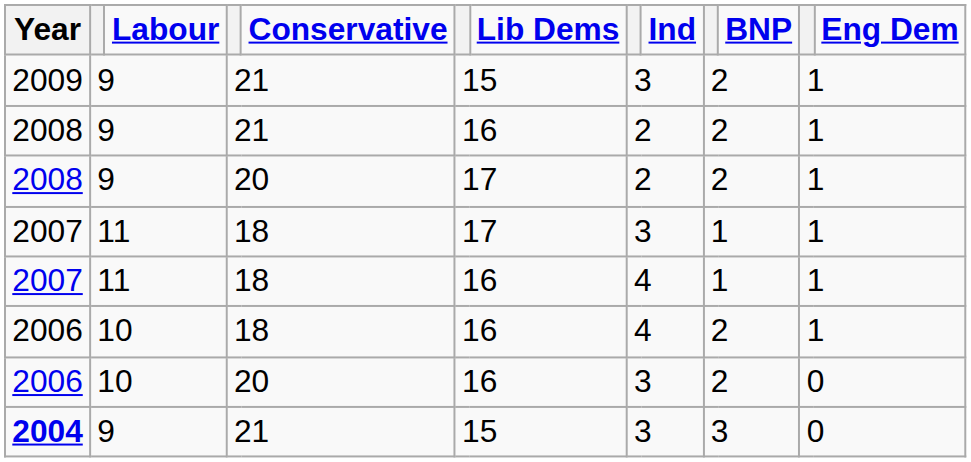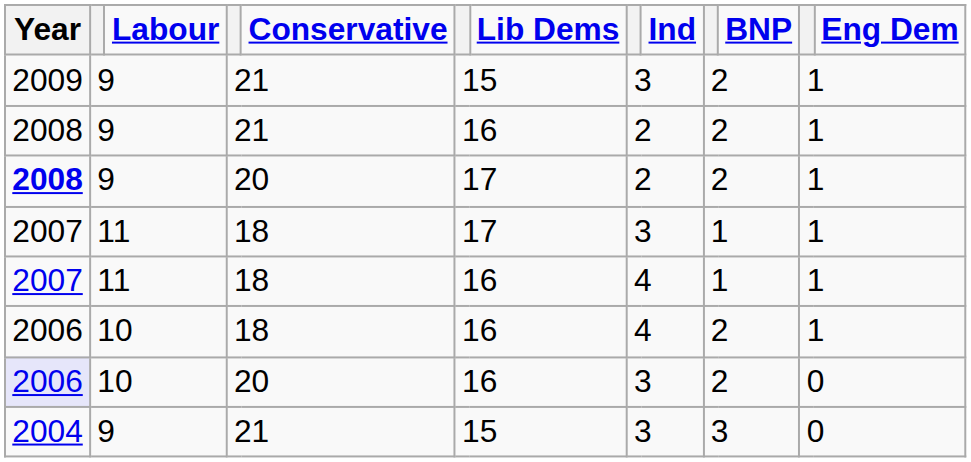(48, 180) normal -> (48, 180) bold
(48, 381) no background -> (48, 381) lavender background
(48, 431) bold -> (48, 431) normal
